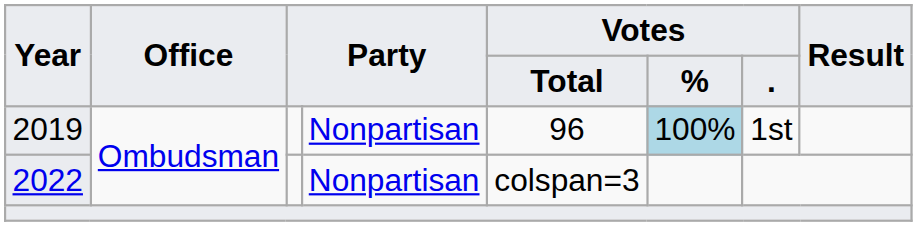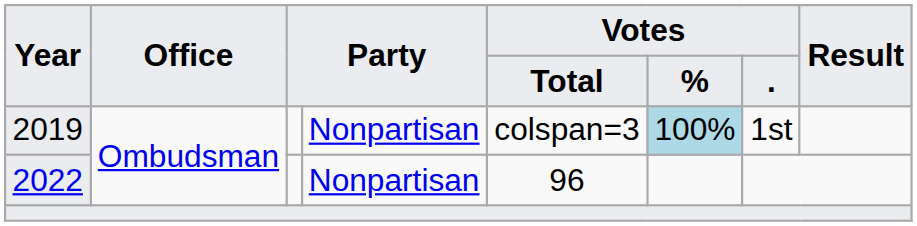(567, 131) 96 -> (567, 131) colspan=3
(567, 181) colspan=3 -> (567, 181) 96
